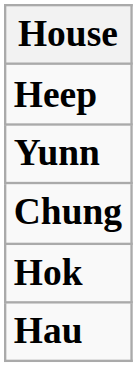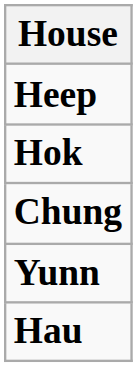(57, 152) Yunn -> (48, 152) Hok
(48, 271) Hok -> (57, 271) Yunn
